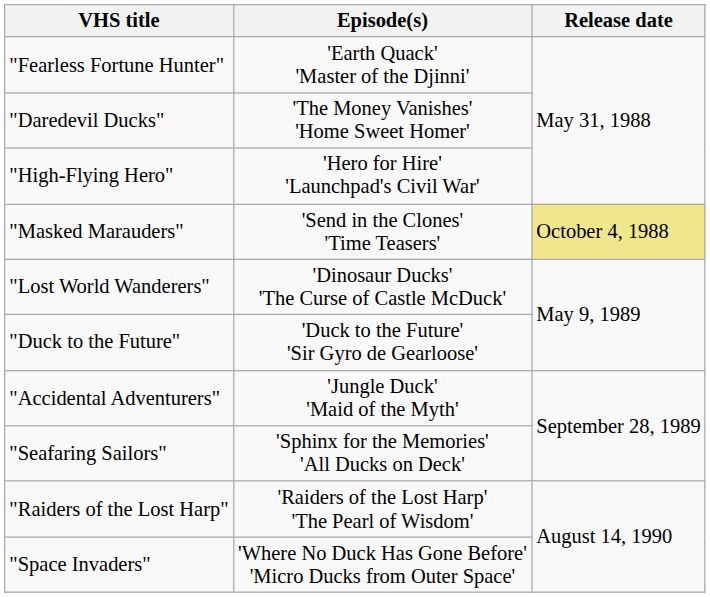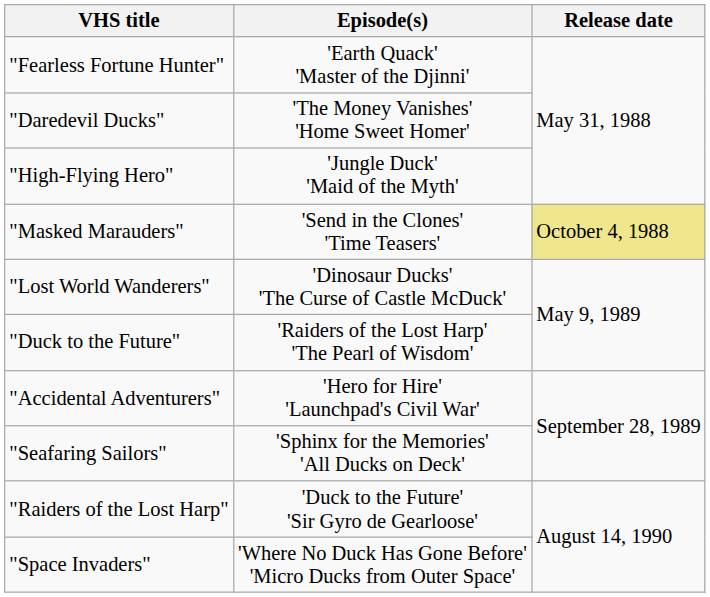(382, 175) 'Hero for Hire' 'Launchpad's Civil War' -> (382, 175) 'Jungle Duck' 'Maid of the Myth'
(382, 342) 'Duck to the Future' 'Sir Gyro de Gearloose' -> (382, 342) 'Raiders of the Lost Harp' 'The Pearl of Wisdom'
(382, 397) 'Jungle Duck' 'Maid of the Myth' -> (382, 397) 'Hero for Hire' 'Launchpad's Civil War'
(382, 508) 'Raiders of the Lost Harp' 'The Pearl of Wisdom' -> (382, 508) 'Duck to the Future' 'Sir Gyro de Gearloose'
